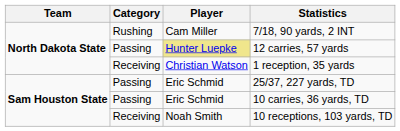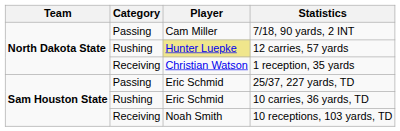(133, 31) Rushing -> (132, 31) Passing
(132, 48) Passing -> (133, 48) Rushing
(132, 100) Passing -> (133, 100) Rushing
